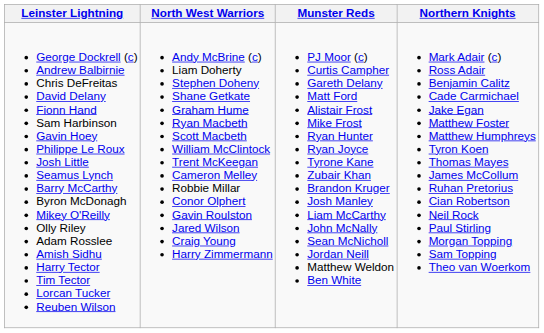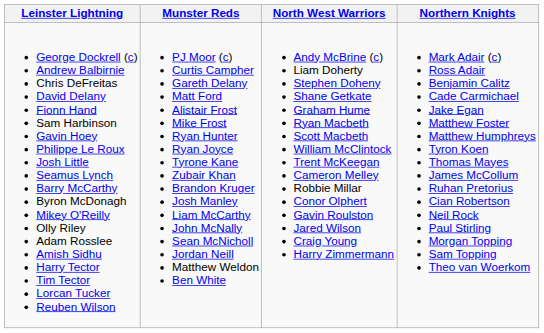columns swapped: (336, 13) <-> (208, 13)
